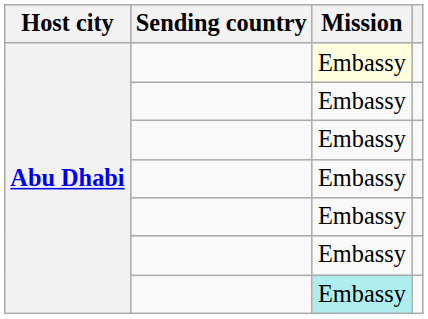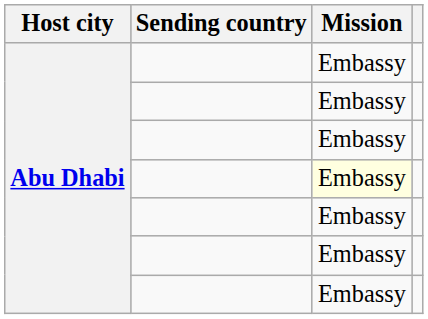(362, 62) lightyellow background -> (362, 62) no background
(362, 178) no background -> (362, 178) lightyellow background
(362, 293) paleturquoise background -> (362, 293) no background
